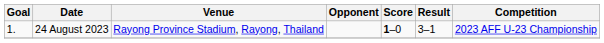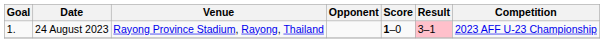(427, 29) no background -> (427, 29) pink background
